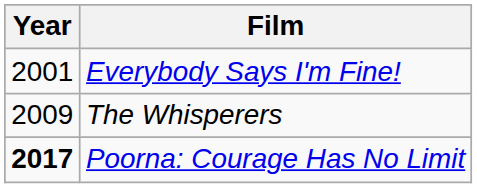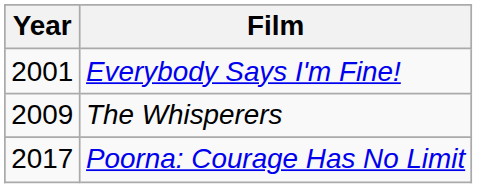(42, 159) bold -> (42, 159) normal
